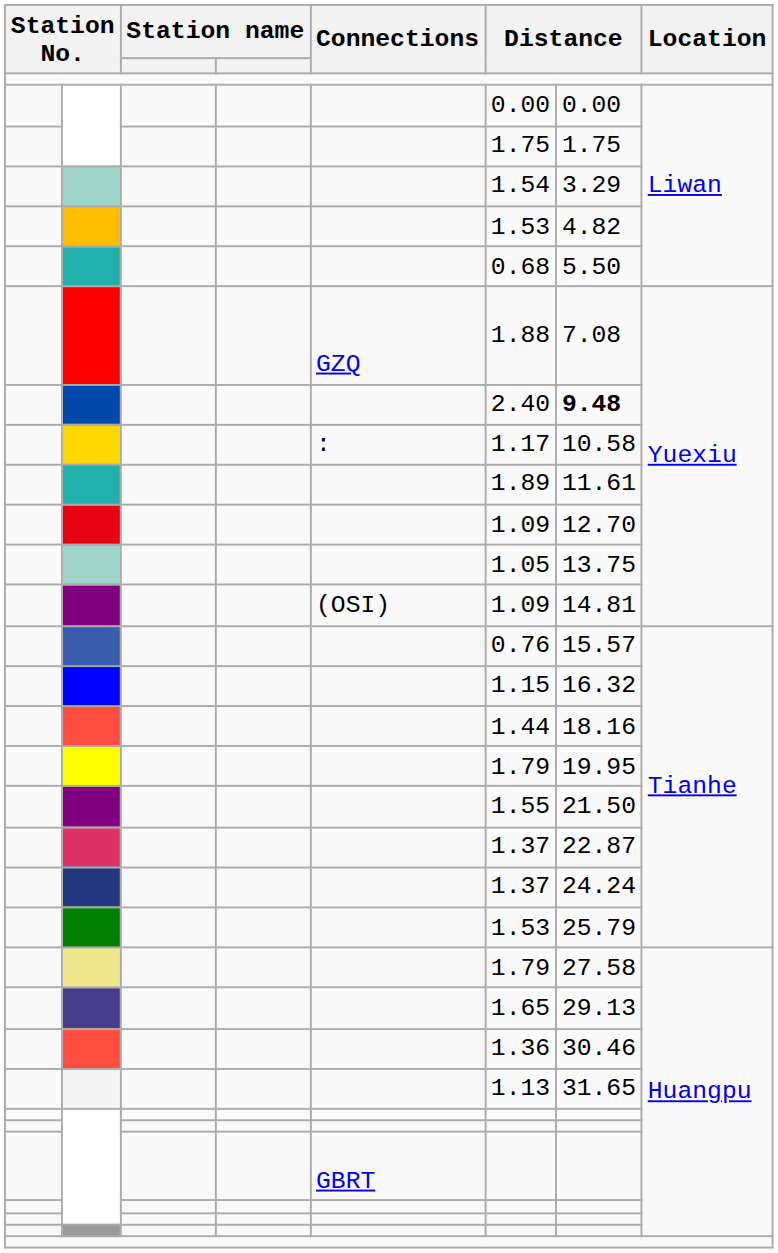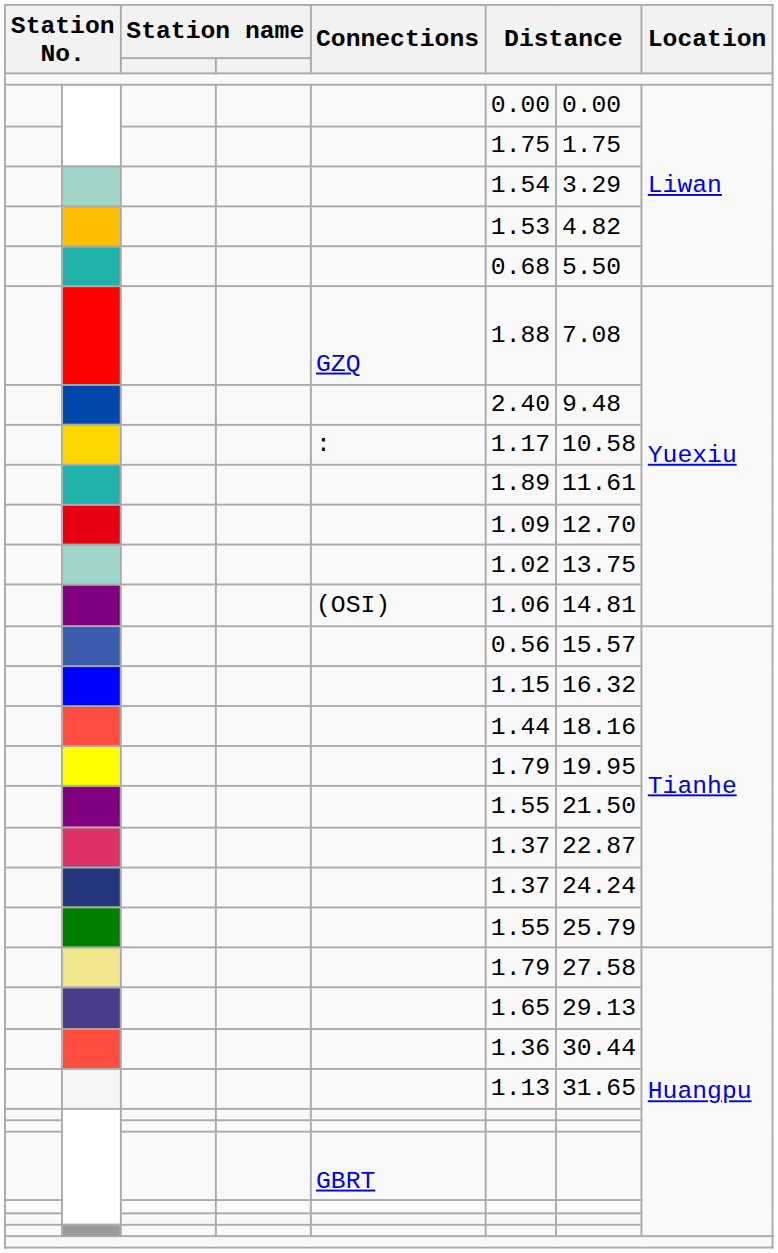(592, 404) bold -> (592, 404) normal
(520, 565) 1.05 -> (520, 565) 1.02
(520, 605) 1.09 -> (520, 605) 1.06
(520, 646) 0.76 -> (520, 646) 0.56
(520, 927) 1.53 -> (520, 927) 1.55
(599, 1048) 30.46 -> (599, 1048) 30.44
